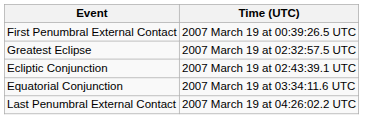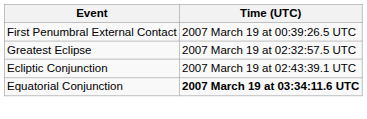(269, 86) normal -> (271, 86) bold
- row: (92, 104)
